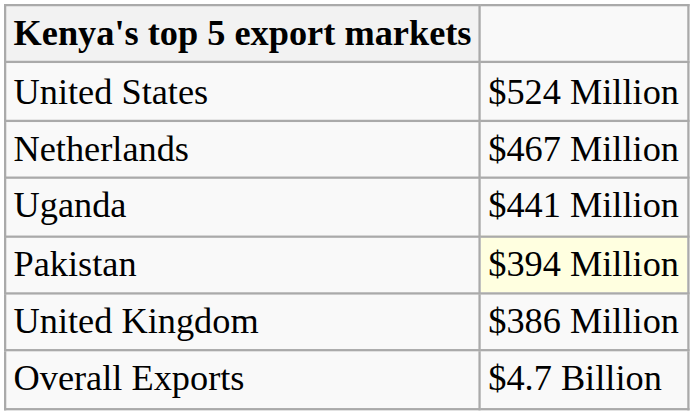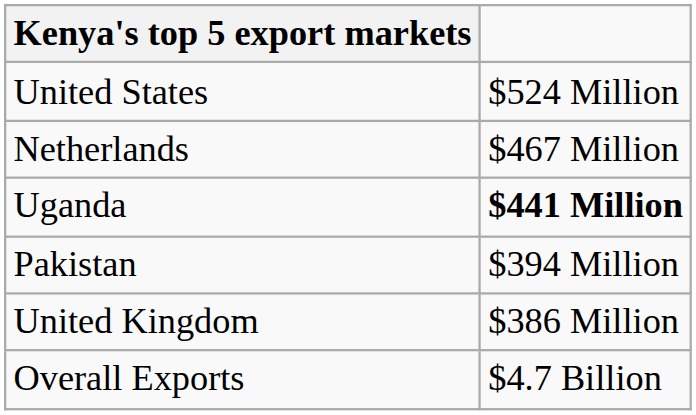(584, 206) normal -> (586, 206) bold
(584, 263) lightyellow background -> (584, 263) no background
